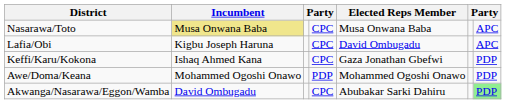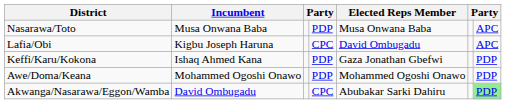(221, 28) khaki background -> (221, 28) no background
(323, 28) CPC -> (322, 28) PDP
(323, 59) CPC -> (322, 59) PDP
